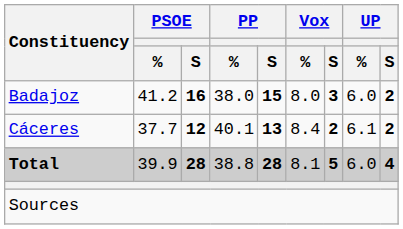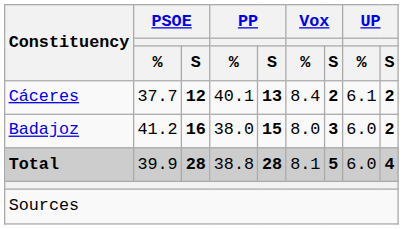rows swapped: (44, 96) <-> (44, 130)
